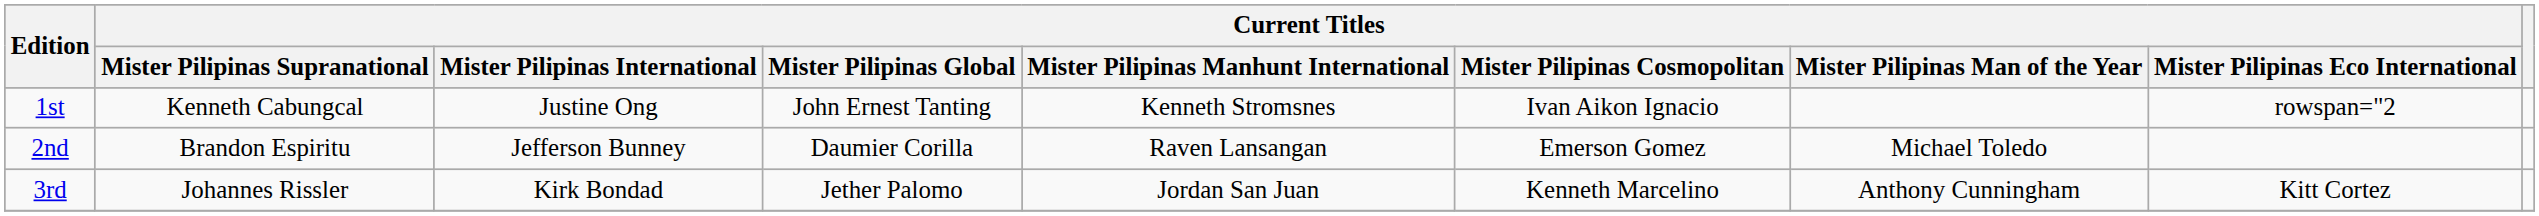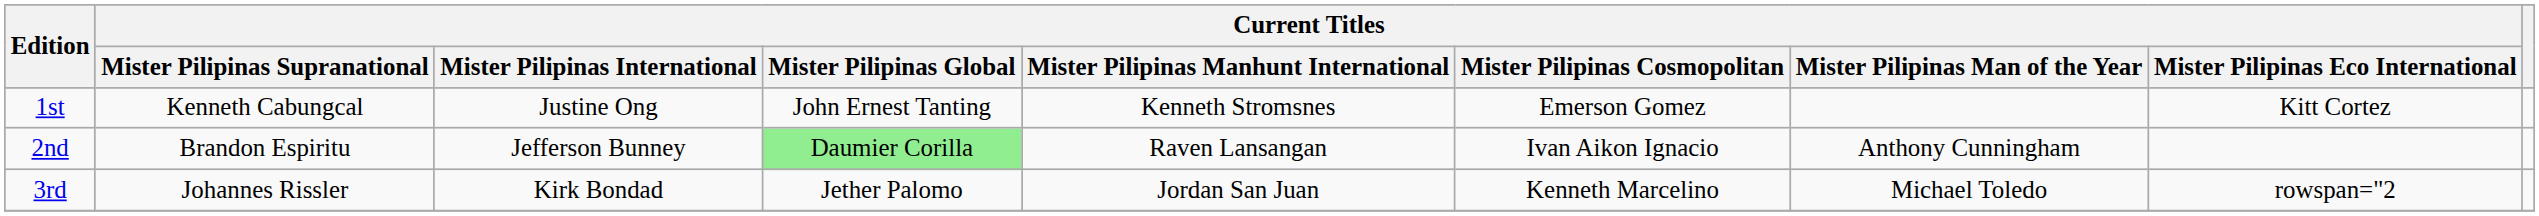(1623, 107) Ivan Aikon Ignacio -> (1623, 107) Emerson Gomez
(2335, 107) rowspan="2 -> (2335, 107) Kitt Cortez
(892, 148) no background -> (892, 148) lightgreen background
(1623, 148) Emerson Gomez -> (1623, 148) Ivan Aikon Ignacio
(1969, 148) Michael Toledo -> (1969, 148) Anthony Cunningham
(1969, 189) Anthony Cunningham -> (1969, 189) Michael Toledo
(2335, 189) Kitt Cortez -> (2335, 189) rowspan="2
